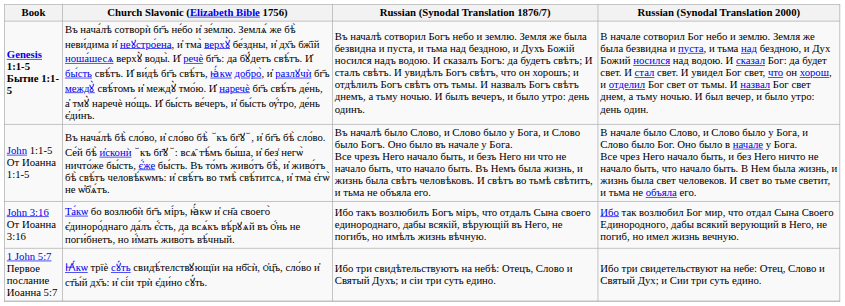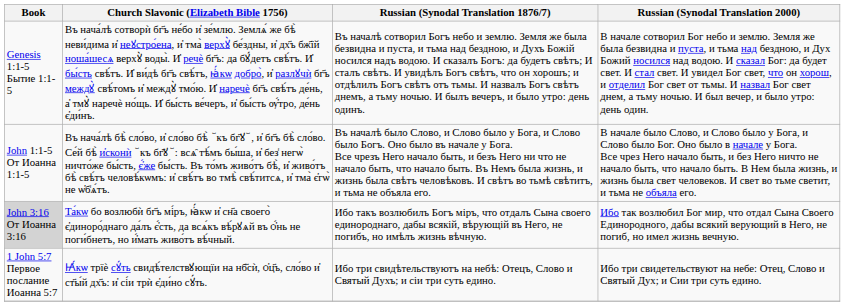(33, 72) bold -> (31, 72) normal
(31, 224) no background -> (31, 224) lightgrey background
